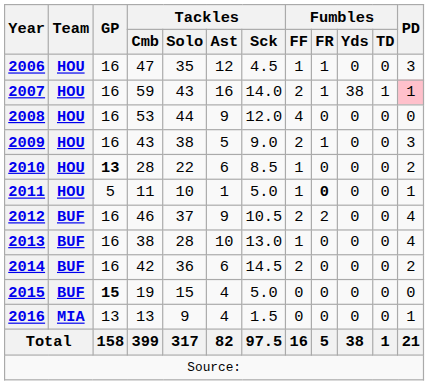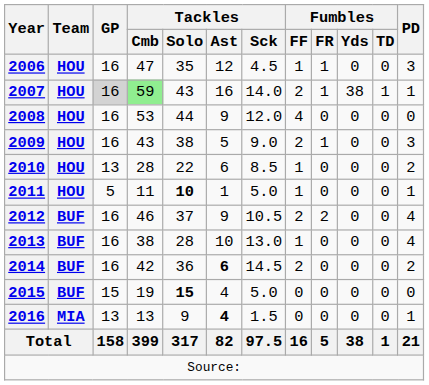(110, 92) no background -> (110, 92) lightgrey background
(145, 92) no background -> (145, 92) lightgreen background
(411, 92) pink background -> (411, 92) no background
(110, 167) bold -> (110, 167) normal
(185, 192) normal -> (185, 192) bold
(324, 192) bold -> (324, 192) normal
(224, 267) normal -> (224, 267) bold
(110, 292) bold -> (110, 292) normal
(185, 292) normal -> (185, 292) bold
(224, 317) normal -> (224, 317) bold
